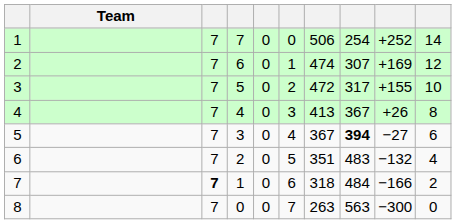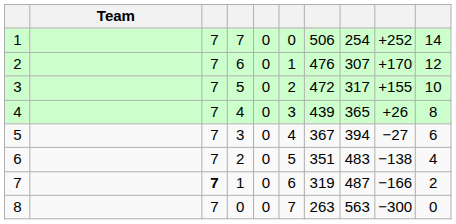(322, 64) 474 -> (322, 64) 476
(395, 64) +169 -> (395, 64) +170
(322, 111) 413 -> (322, 111) 439
(357, 111) 367 -> (357, 111) 365
(357, 135) bold -> (357, 135) normal
(395, 159) −132 -> (395, 159) −138
(322, 183) 318 -> (322, 183) 319
(357, 183) 484 -> (357, 183) 487
